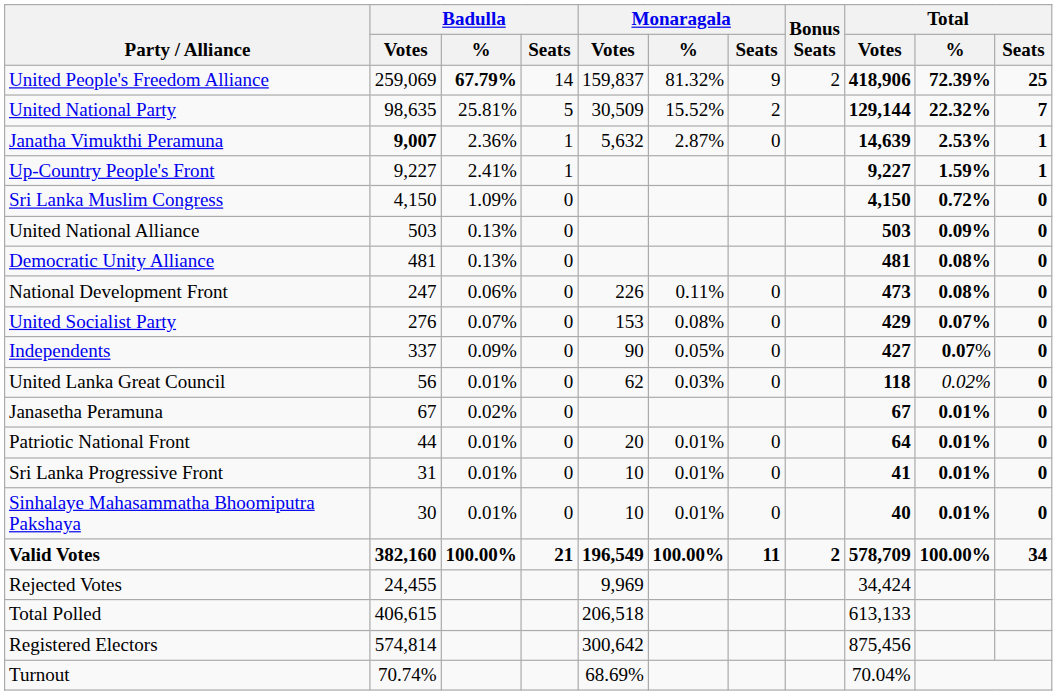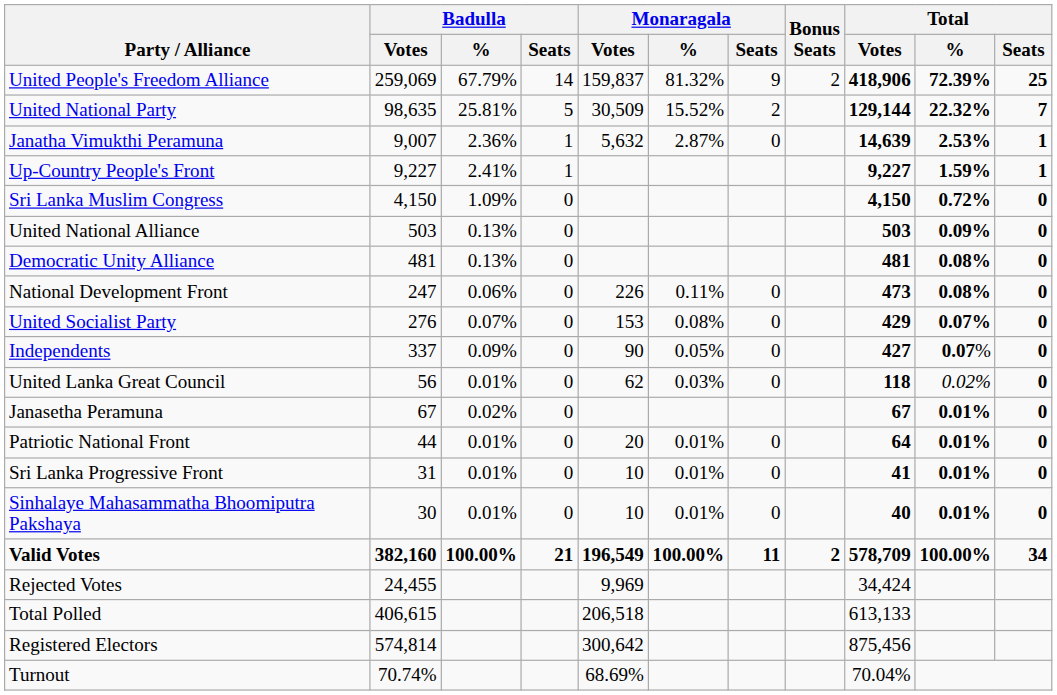(486, 79) bold -> (487, 79) normal
(415, 140) bold -> (415, 140) normal
